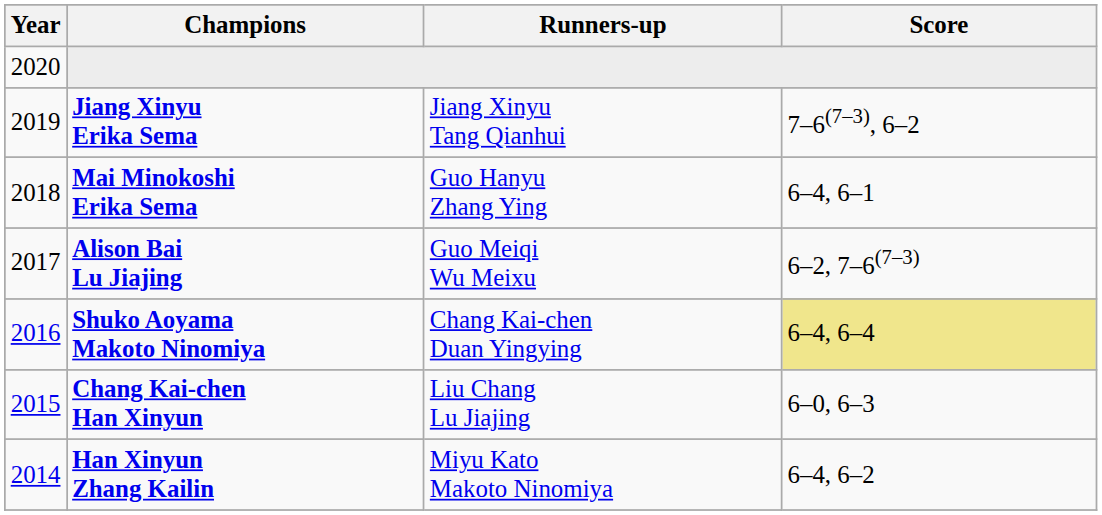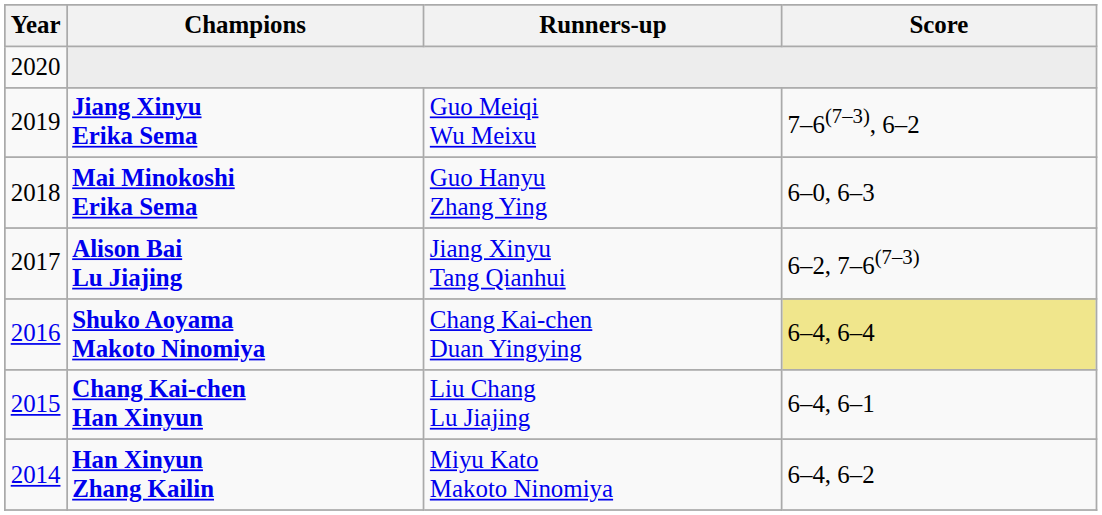(498, 122) Jiang Xinyu Tang Qianhui -> (484, 122) Guo Meiqi Wu Meixu
(831, 192) 6–4, 6–1 -> (831, 192) 6–0, 6–3
(484, 263) Guo Meiqi Wu Meixu -> (498, 263) Jiang Xinyu Tang Qianhui
(831, 404) 6–0, 6–3 -> (831, 404) 6–4, 6–1
